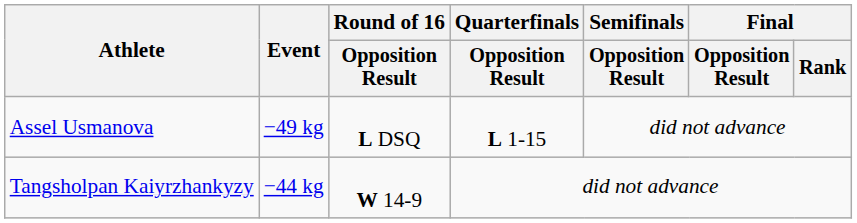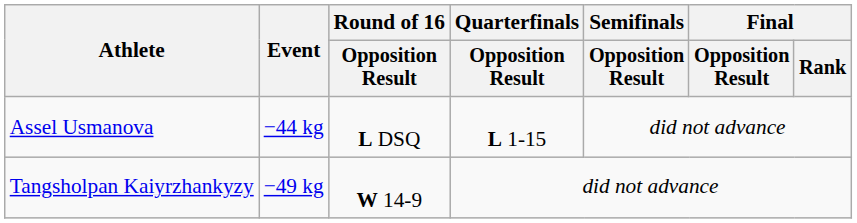(294, 127) −49 kg -> (294, 127) −44 kg
(294, 187) −44 kg -> (294, 187) −49 kg
